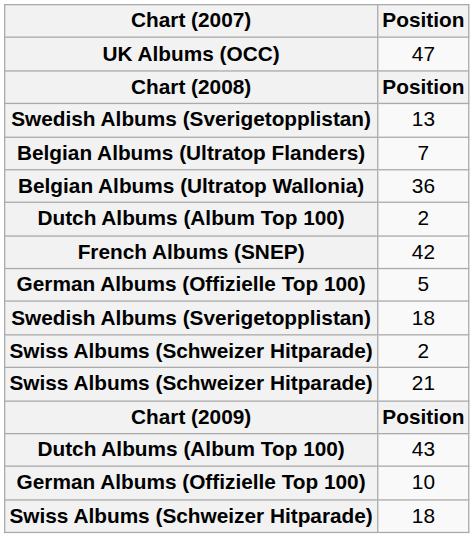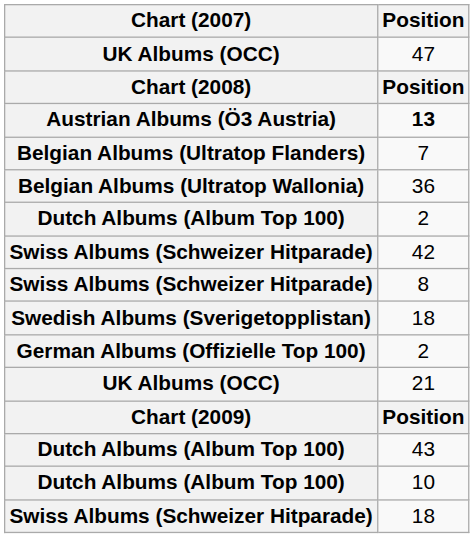(191, 119) Swedish Albums (Sverigetopplistan) -> (191, 119) Austrian Albums (Ö3 Austria)
(423, 119) normal -> (423, 119) bold
(191, 251) French Albums (SNEP) -> (191, 251) Swiss Albums (Schweizer Hitparade)
(191, 284) German Albums (Offizielle Top 100) -> (191, 284) Swiss Albums (Schweizer Hitparade)
(423, 284) 5 -> (423, 284) 8
(191, 350) Swiss Albums (Schweizer Hitparade) -> (191, 350) German Albums (Offizielle Top 100)
(191, 383) Swiss Albums (Schweizer Hitparade) -> (191, 383) UK Albums (OCC)
(191, 482) German Albums (Offizielle Top 100) -> (191, 482) Dutch Albums (Album Top 100)
